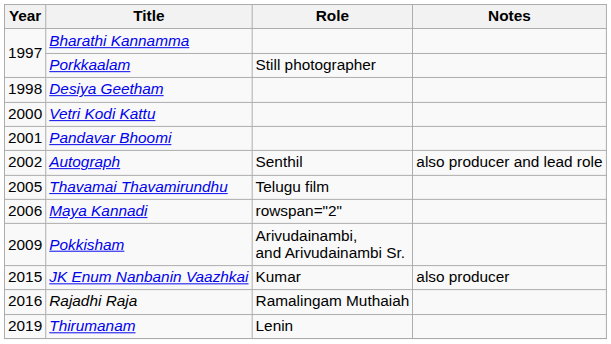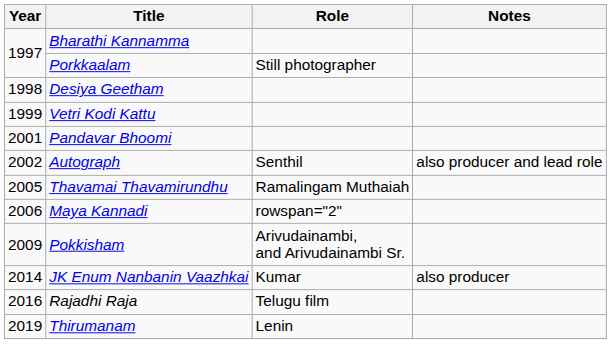(25, 114) 2000 -> (25, 114) 1999
(292, 187) Telugu film -> (332, 187) Ramalingam Muthaiah
(25, 277) 2015 -> (25, 277) 2014
(332, 301) Ramalingam Muthaiah -> (292, 301) Telugu film
